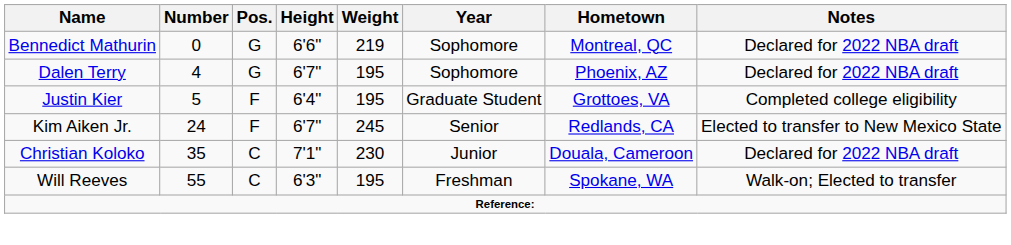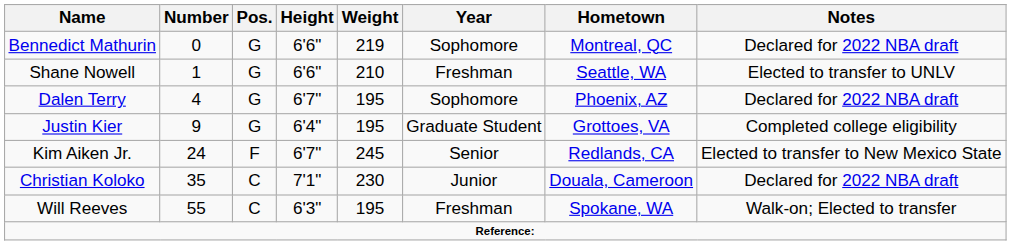+ row: (82, 72)
(196, 99) 5 -> (196, 126) 9
(255, 99) F -> (255, 126) G
